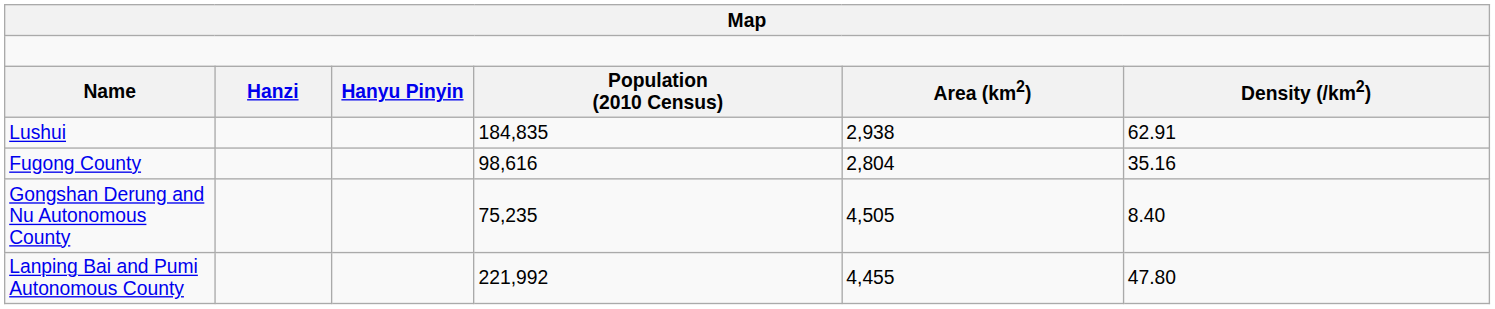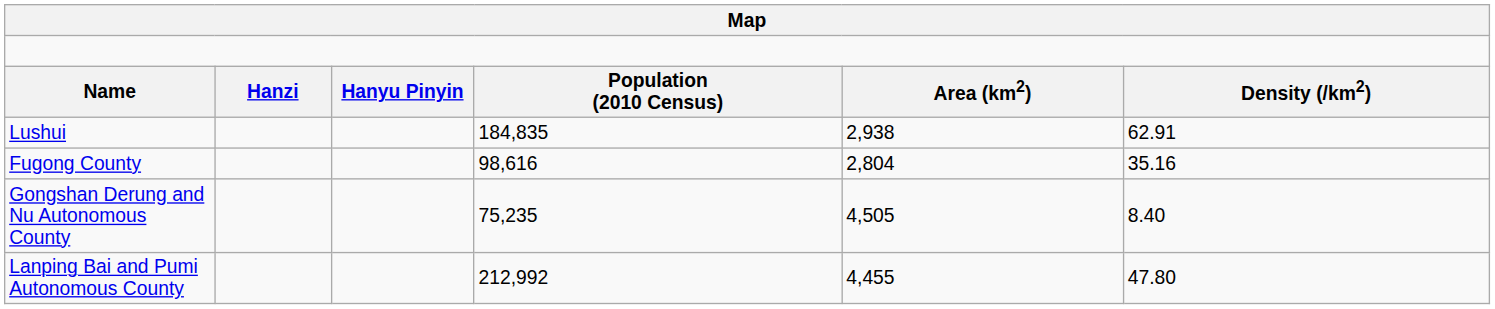(513, 278) 221,992 -> (513, 278) 212,992
